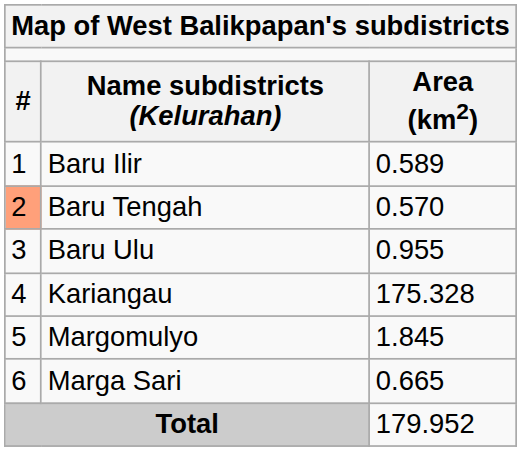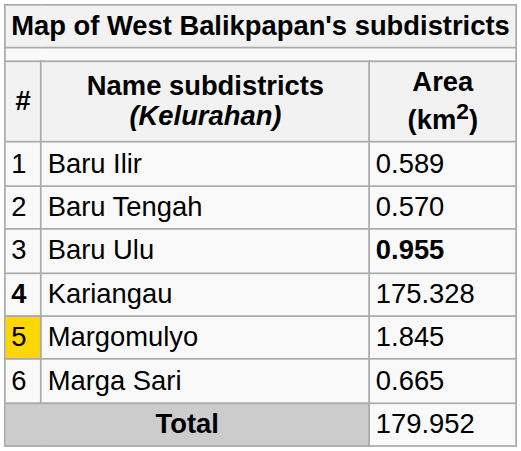(19, 207) lightsalmon background -> (19, 207) no background
(410, 250) normal -> (410, 250) bold
(19, 293) normal -> (19, 293) bold
(19, 337) no background -> (19, 337) gold background
